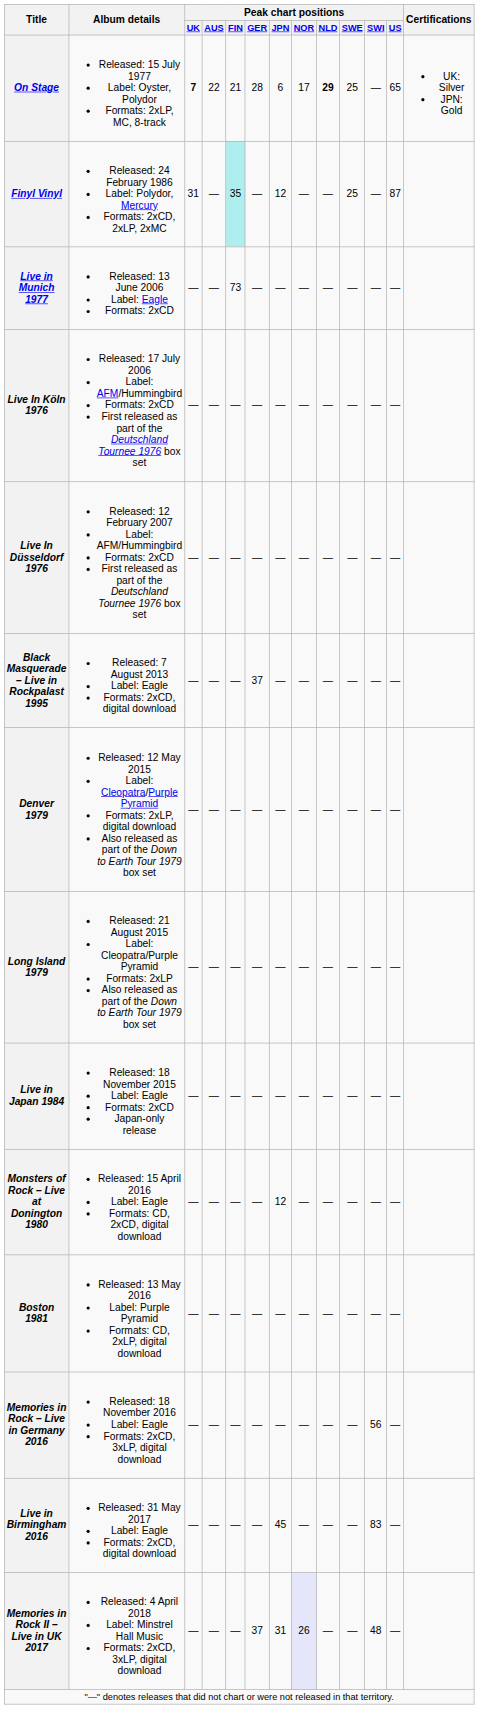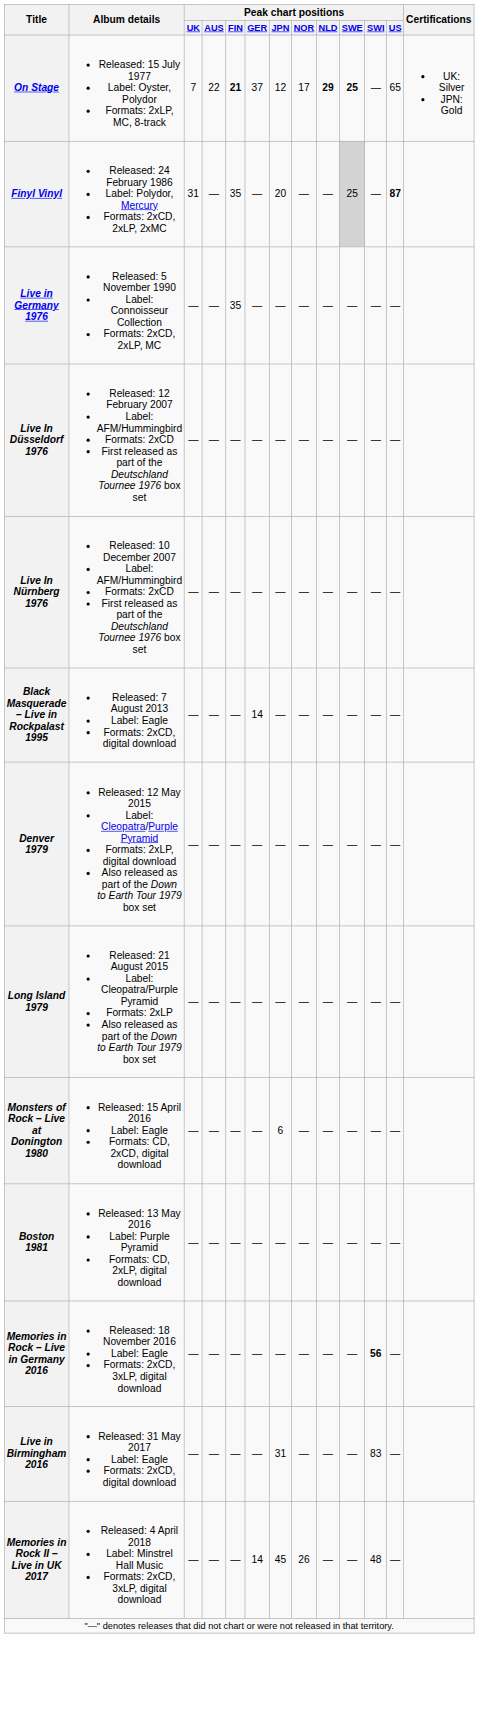(193, 88) bold -> (193, 88) normal
(235, 88) normal -> (235, 88) bold
(257, 88) 28 -> (257, 88) 37
(280, 88) 6 -> (280, 88) 12
(352, 88) normal -> (352, 88) bold
(235, 194) paleturquoise background -> (235, 194) no background
(280, 194) 12 -> (280, 194) 20
(352, 194) no background -> (352, 194) lightgrey background
(395, 194) normal -> (395, 194) bold
+ row: (37, 305)
- row: (37, 288)
- row: (37, 405)
+ row: (37, 592)
(257, 680) 37 -> (257, 715) 14
- row: (37, 1096)
(280, 1202) 12 -> (280, 1130) 6
(376, 1425) normal -> (376, 1353) bold
(280, 1525) 45 -> (280, 1454) 31
(257, 1631) 37 -> (257, 1559) 14
(280, 1631) 31 -> (280, 1559) 45
(304, 1631) lavender background -> (304, 1559) no background
